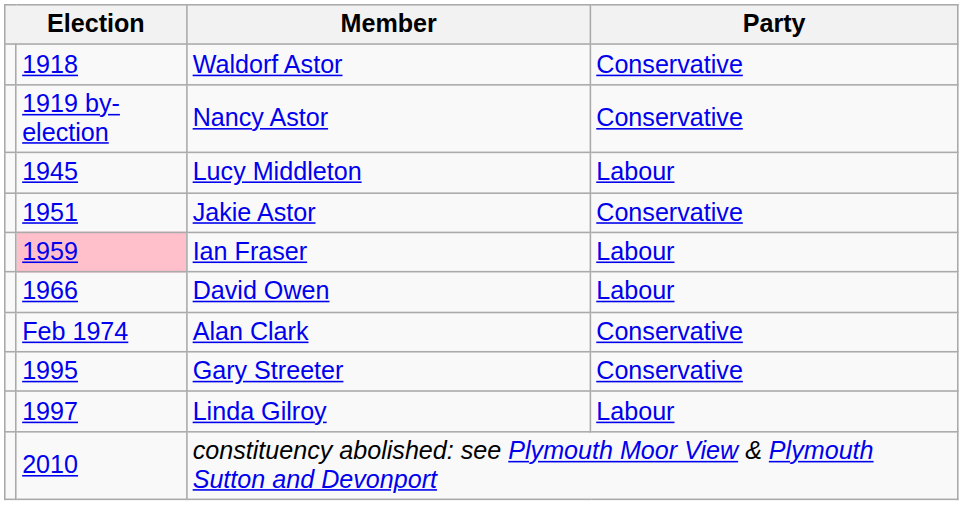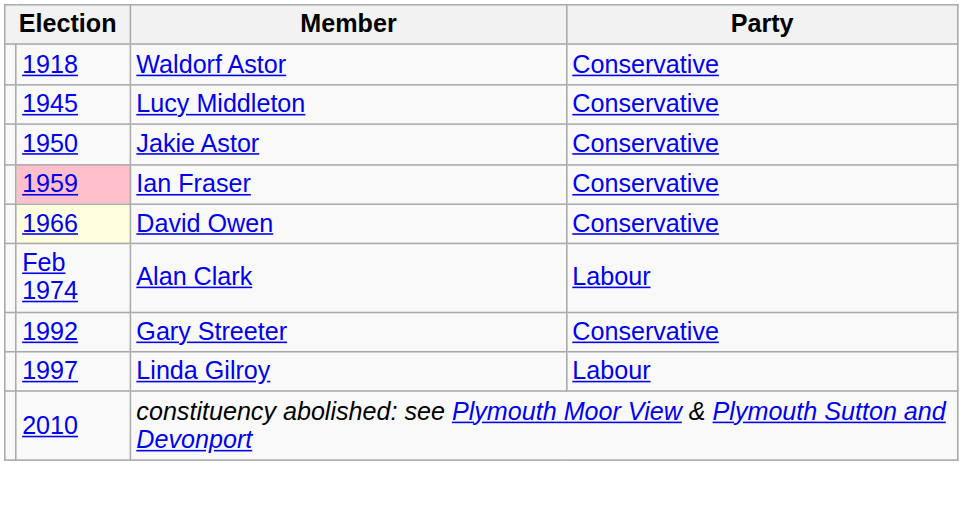- row: (260, 118)
(635, 172) Labour -> (646, 104) Conservative
(50, 212) 1951 -> (50, 143) 1950
(635, 251) Labour -> (646, 183) Conservative
(50, 291) no background -> (50, 223) lightyellow background
(635, 291) Labour -> (646, 223) Conservative
(670, 331) Conservative -> (611, 277) Labour
(50, 371) 1995 -> (50, 331) 1992
